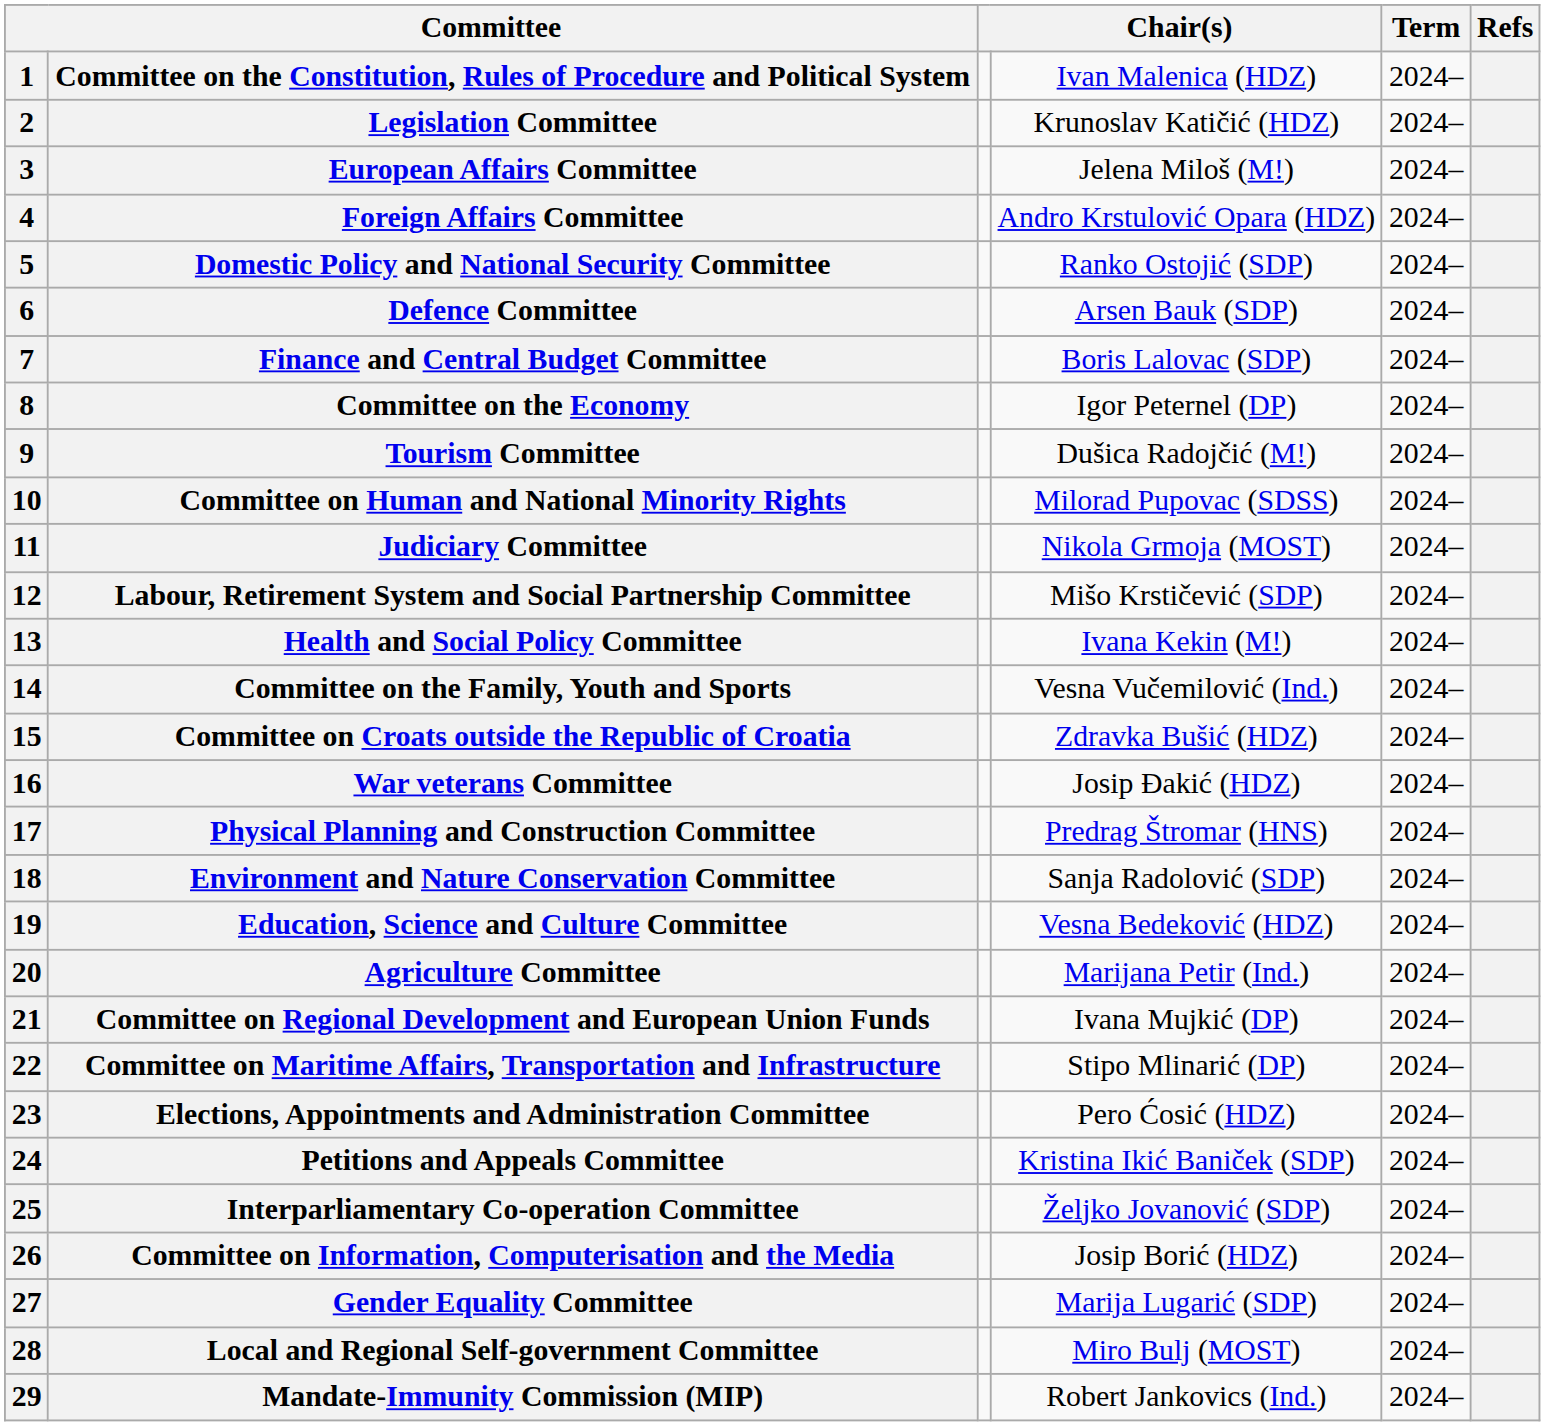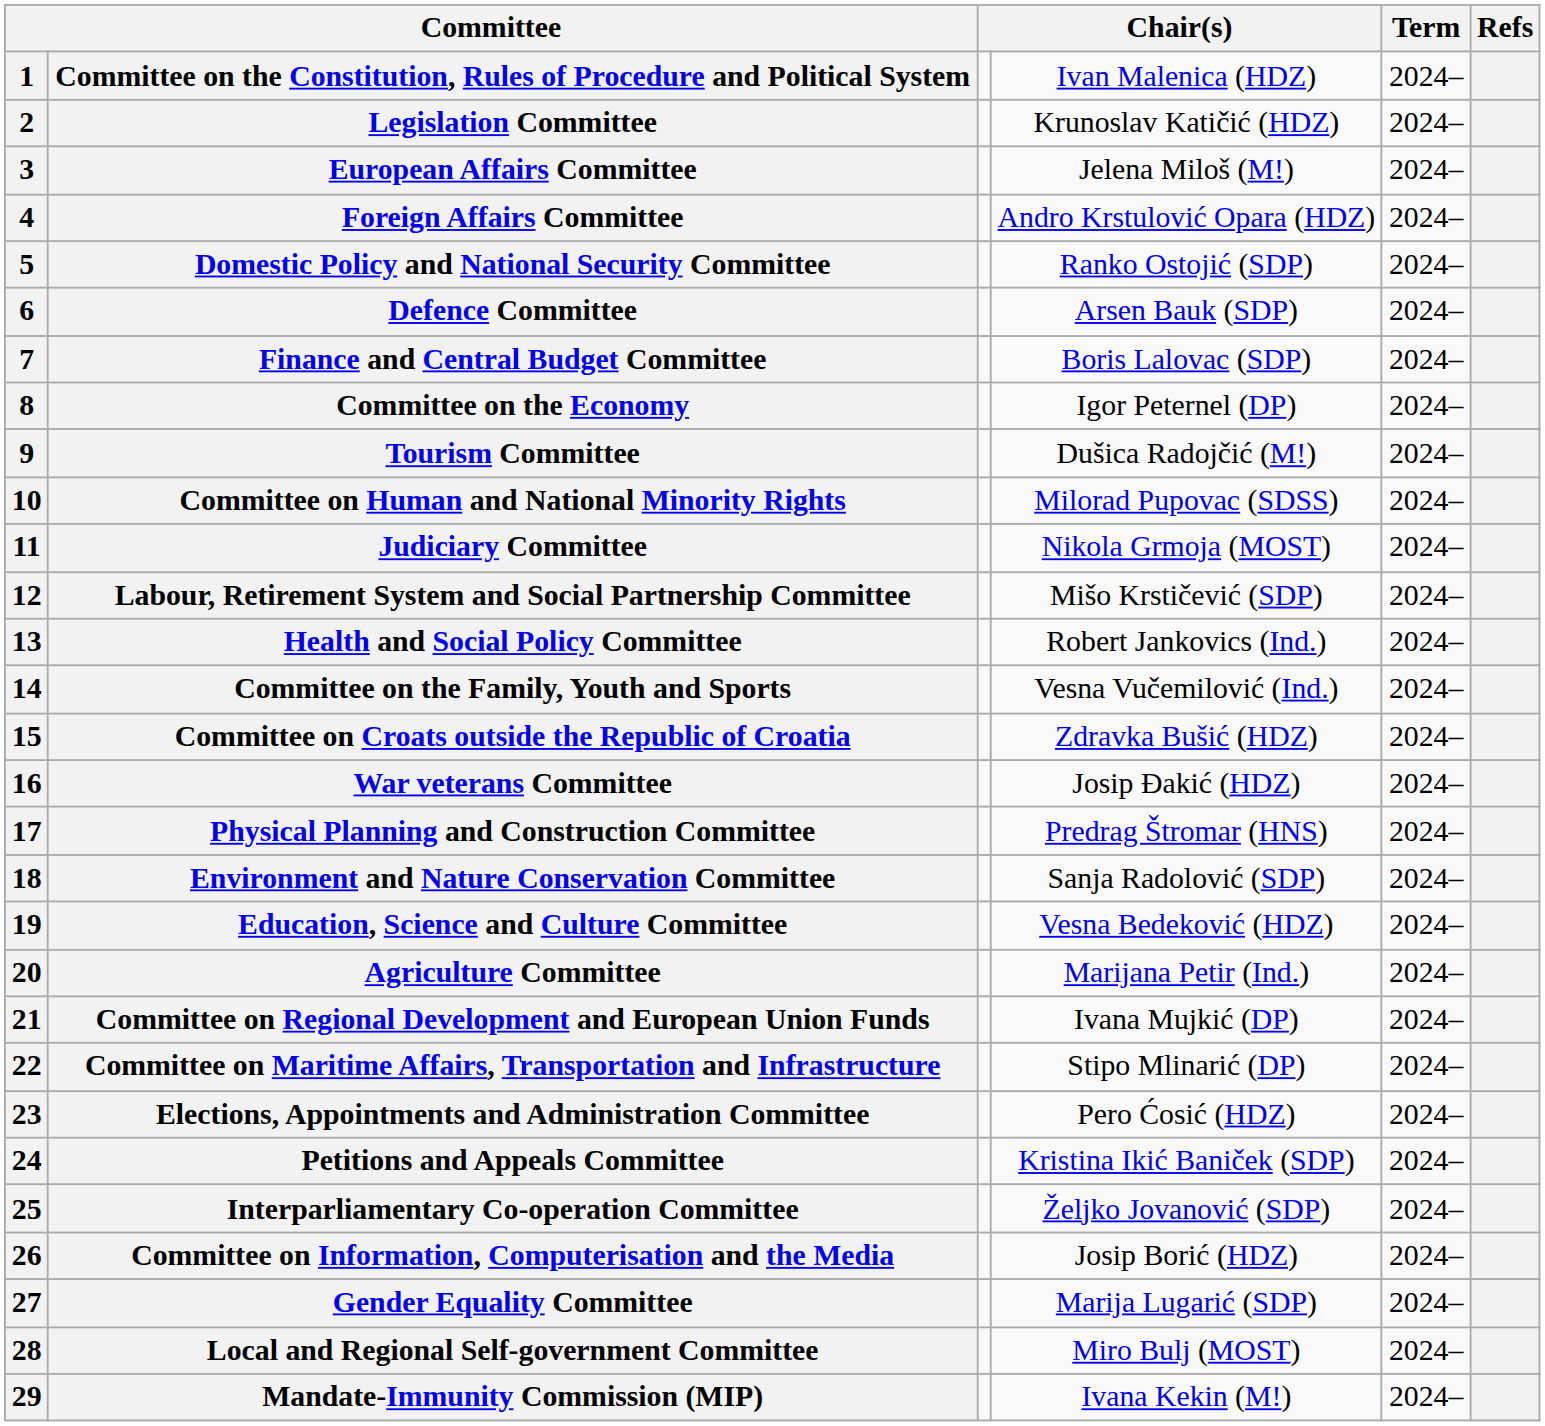(1186, 641) Ivana Kekin (M!) -> (1186, 641) Robert Jankovics (Ind.)
(1186, 1396) Robert Jankovics (Ind.) -> (1186, 1396) Ivana Kekin (M!)
